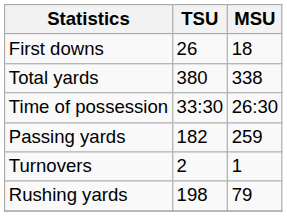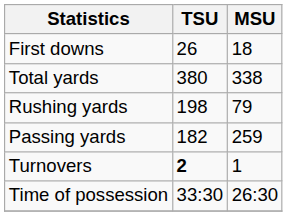rows swapped: (68, 195) <-> (88, 107)
(182, 166) normal -> (182, 166) bold
